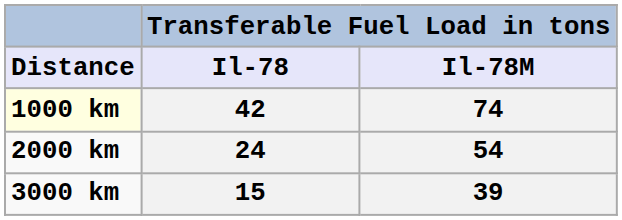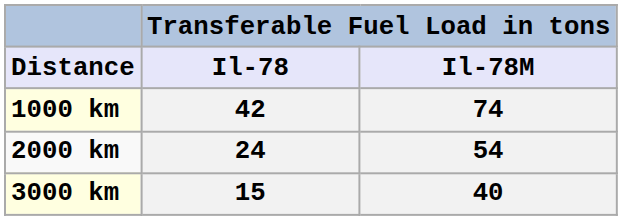(65, 194) no background -> (65, 194) lightyellow background
(488, 194) 39 -> (488, 194) 40
